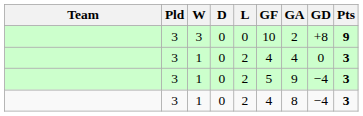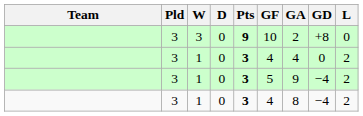columns swapped: (245, 15) <-> (346, 15)
